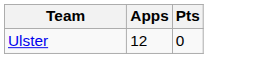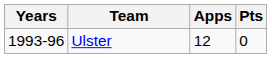+ column: (36, 16)
